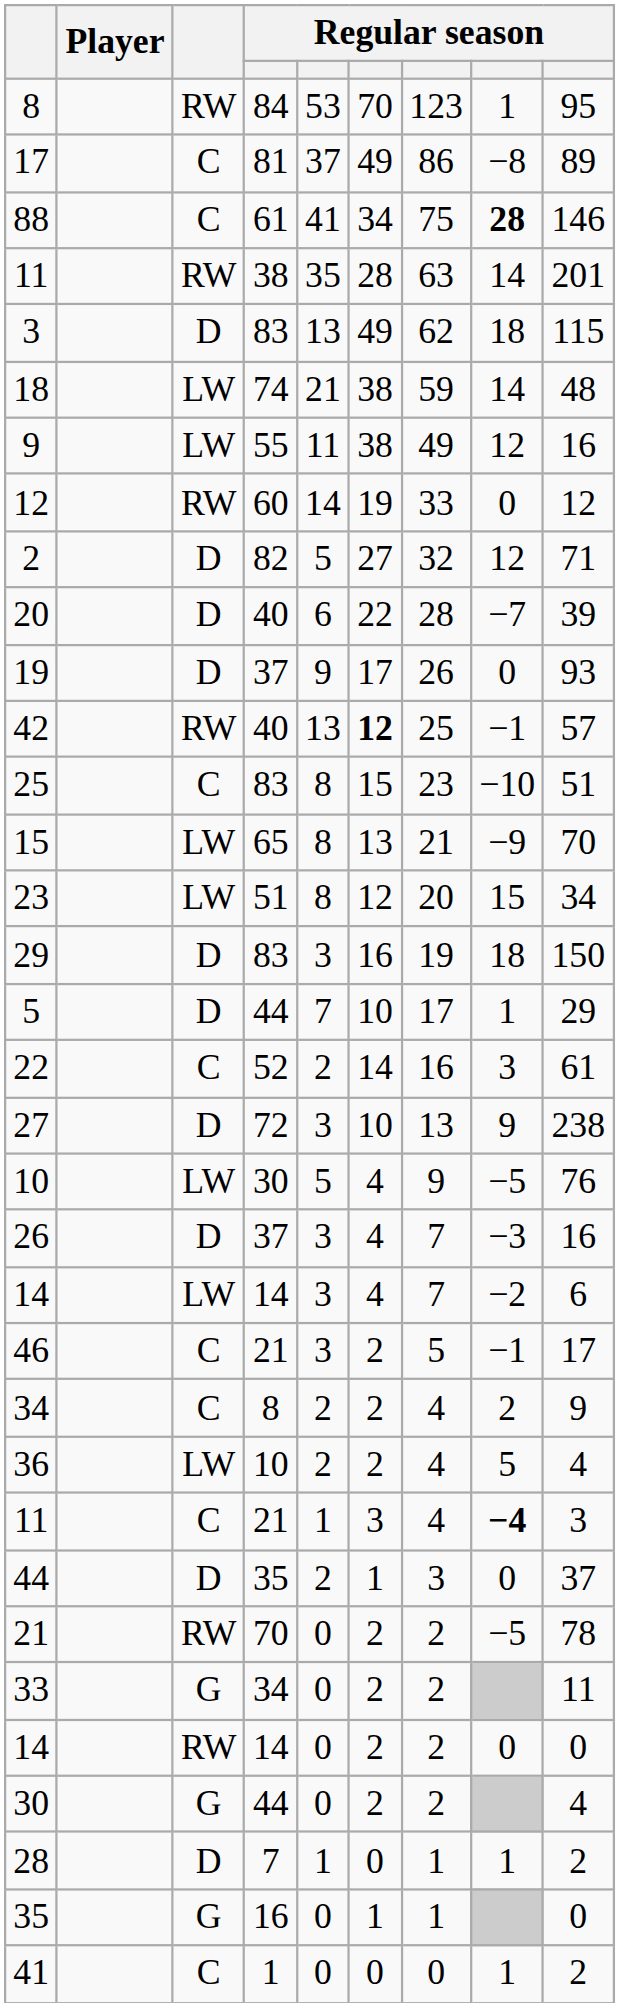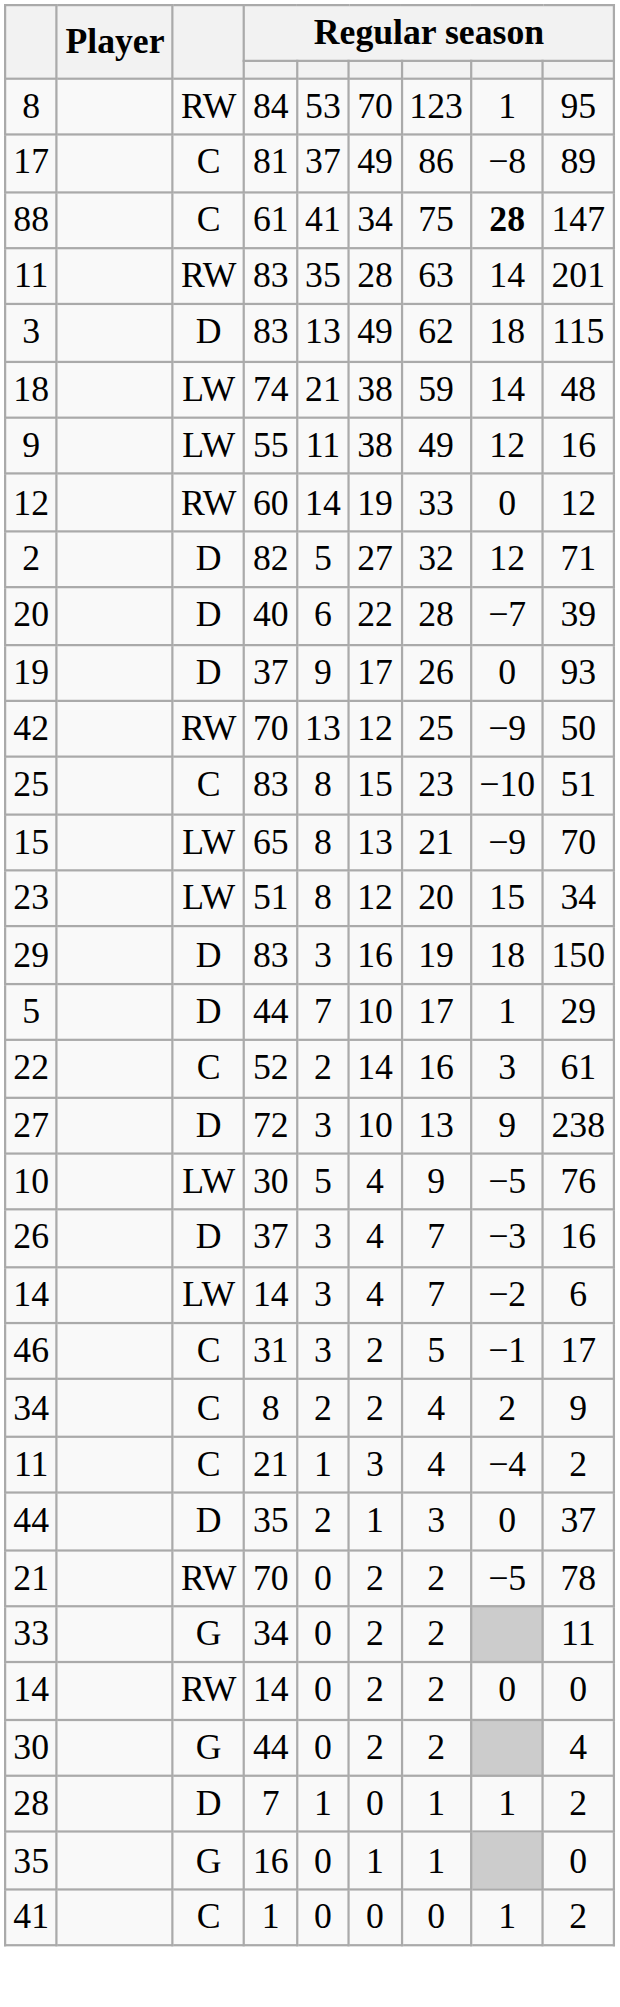(578, 218) 146 -> (578, 218) 147
(271, 275) 38 -> (271, 275) 83
(271, 728) 40 -> (271, 728) 70
(375, 728) bold -> (375, 728) normal
(507, 728) −1 -> (507, 728) −9
(578, 728) 57 -> (578, 728) 50
(271, 1350) 21 -> (271, 1350) 31
- row: (31, 1463)
(507, 1520) bold -> (507, 1463) normal
(578, 1520) 3 -> (578, 1463) 2
